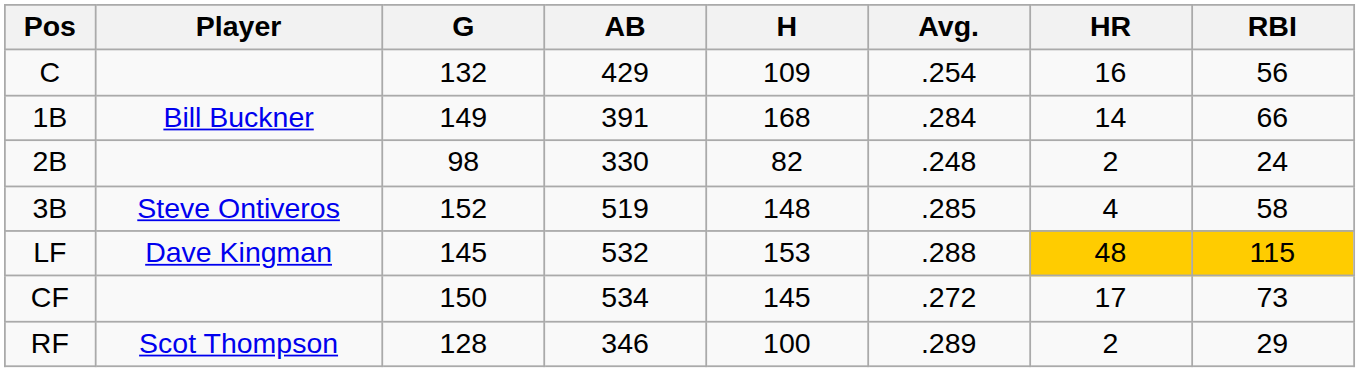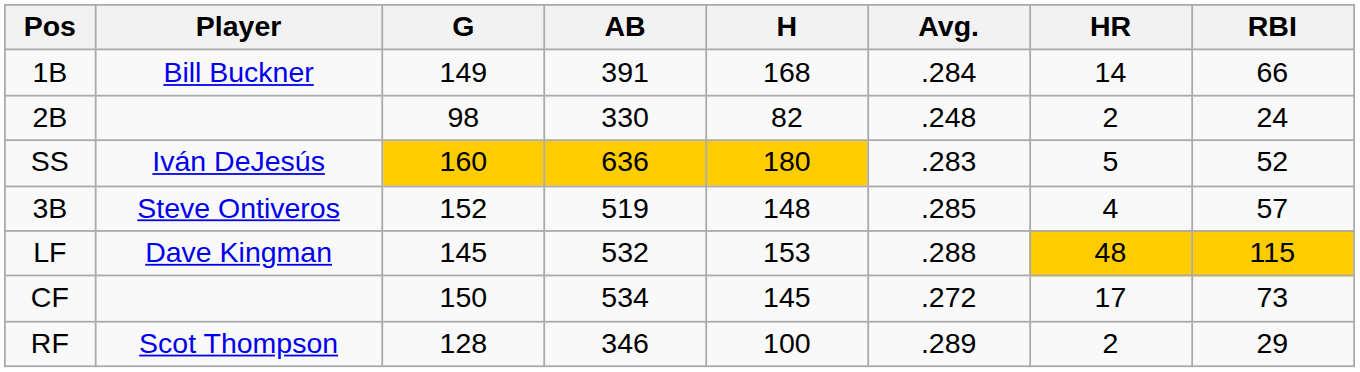- row: (50, 72)
+ row: (50, 162)
(1272, 207) 58 -> (1272, 207) 57
